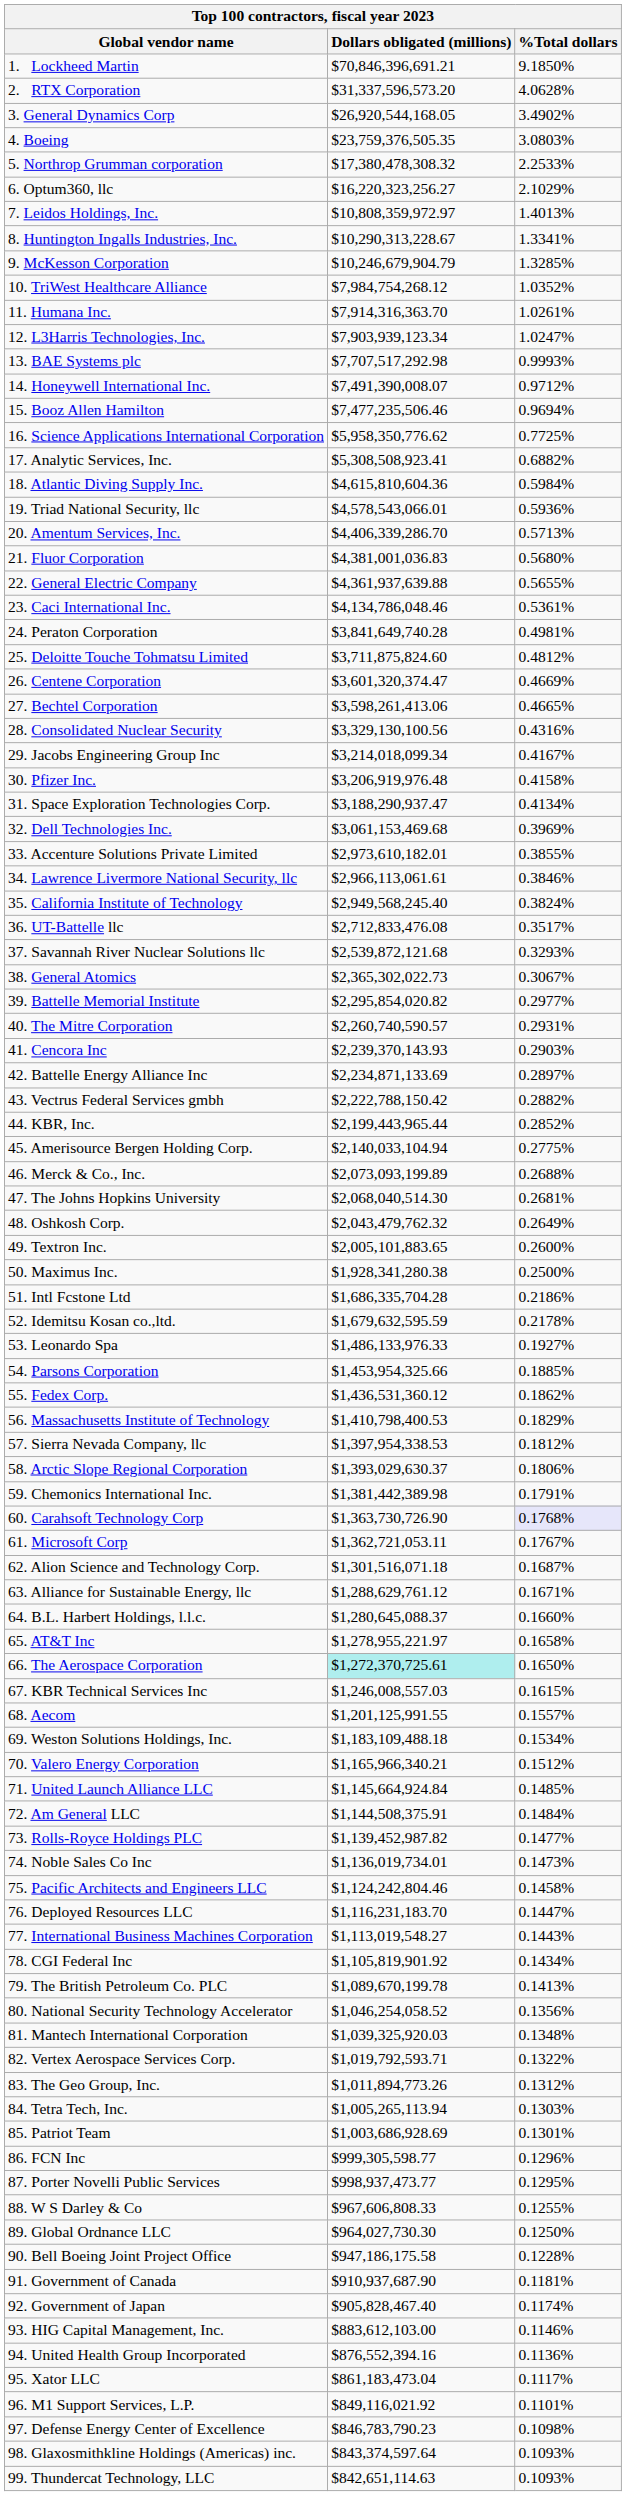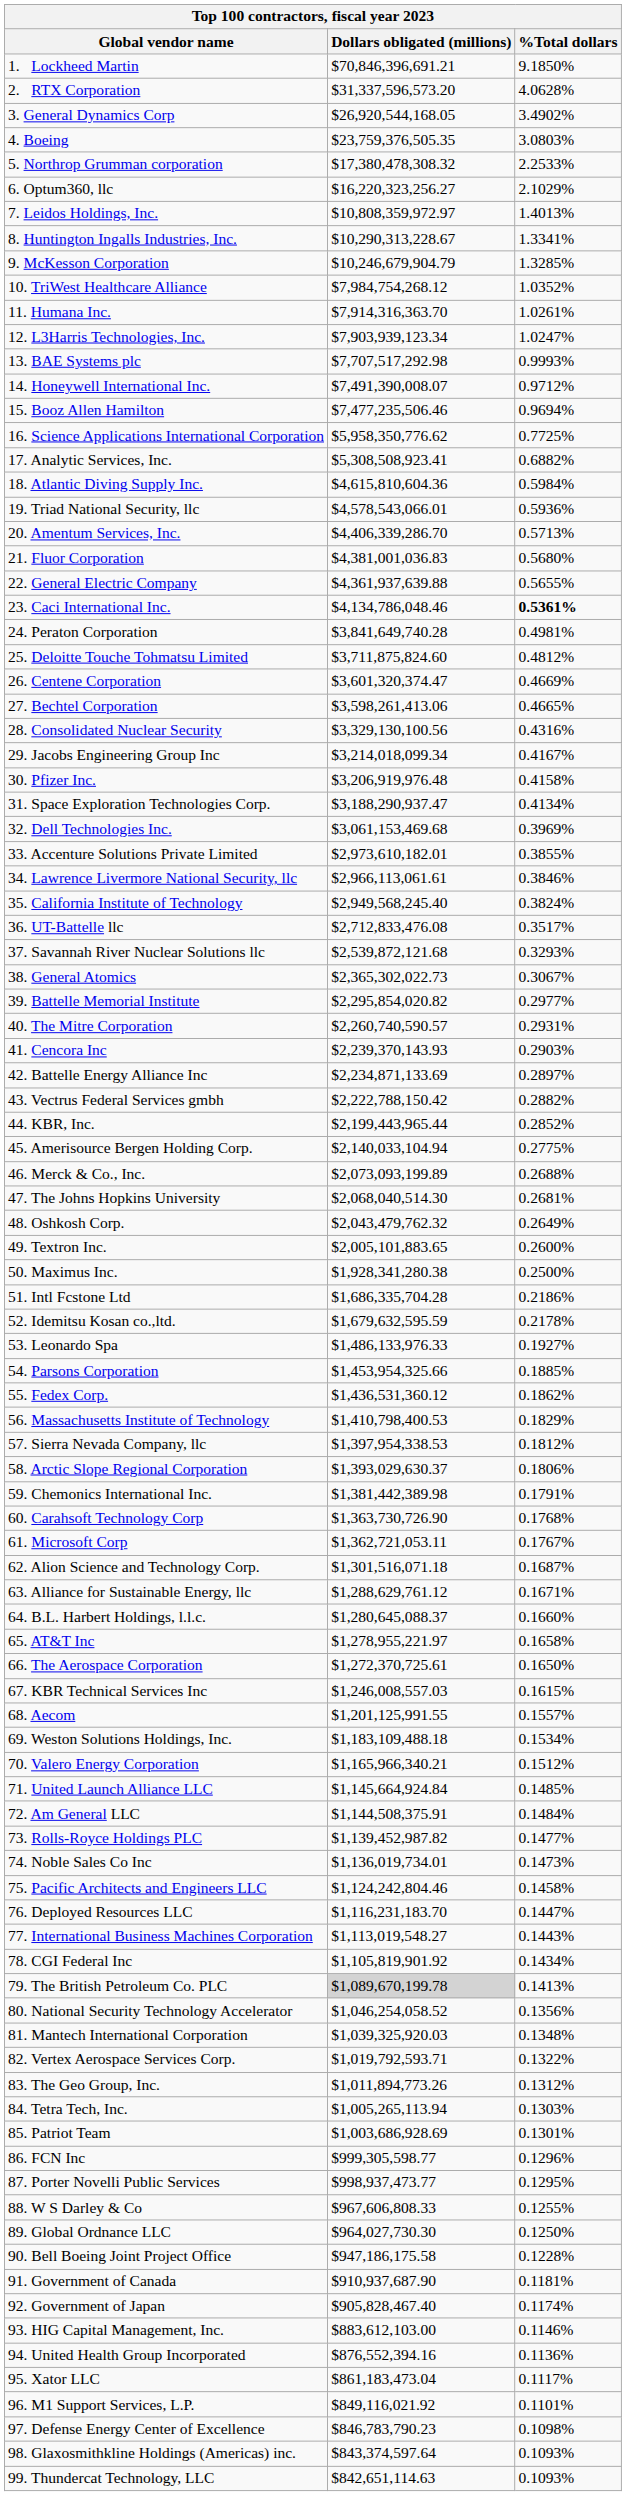(546, 607) normal -> (548, 607) bold
(546, 1518) lavender background -> (546, 1518) no background
(389, 1665) paleturquoise background -> (389, 1665) no background
(389, 1985) no background -> (389, 1985) lightgrey background
